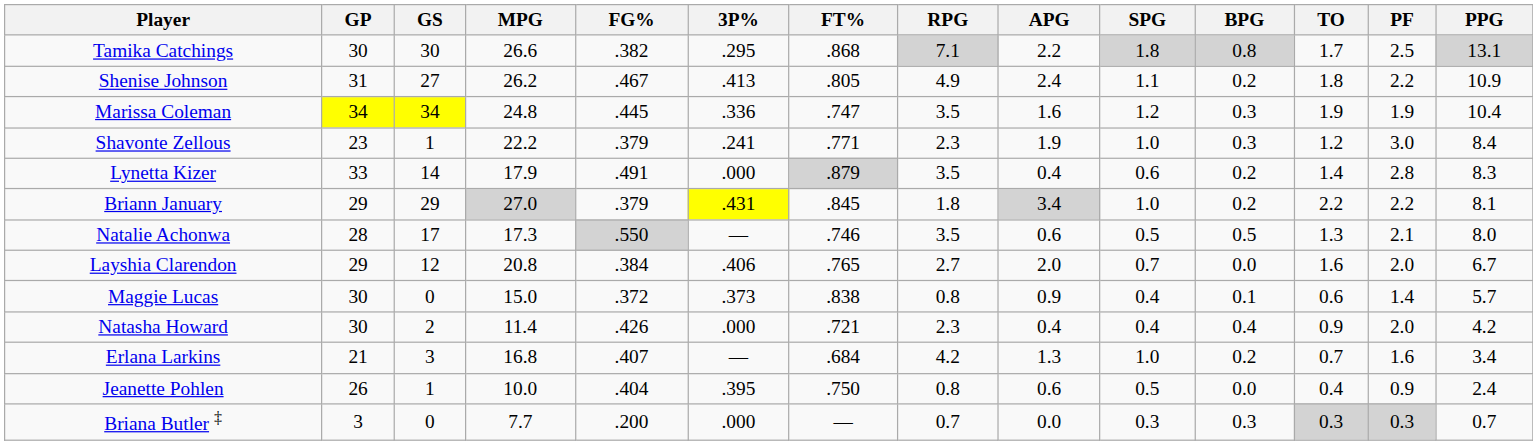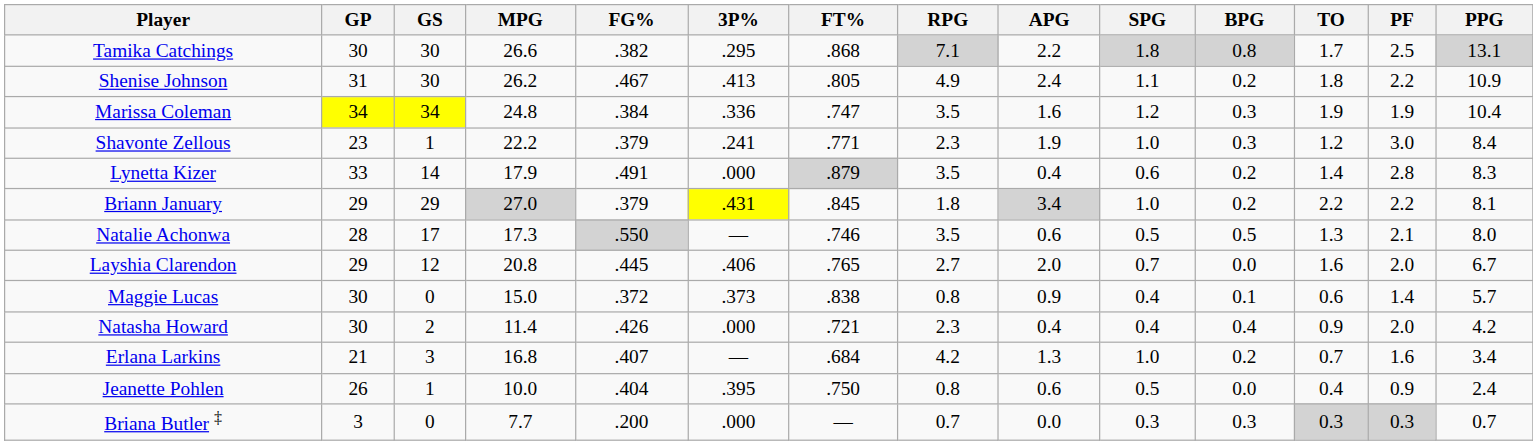(430, 81) 27 -> (430, 81) 30
(632, 111) .445 -> (632, 111) .384
(632, 265) .384 -> (632, 265) .445
